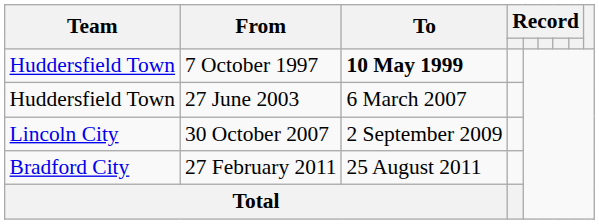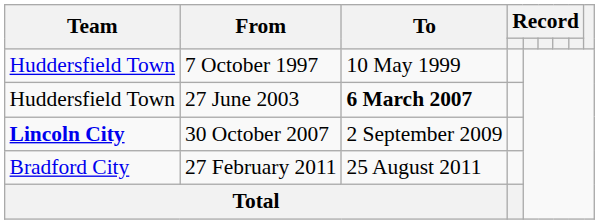(405, 65) bold -> (404, 65) normal
(407, 99) normal -> (409, 99) bold
(64, 133) normal -> (67, 133) bold
